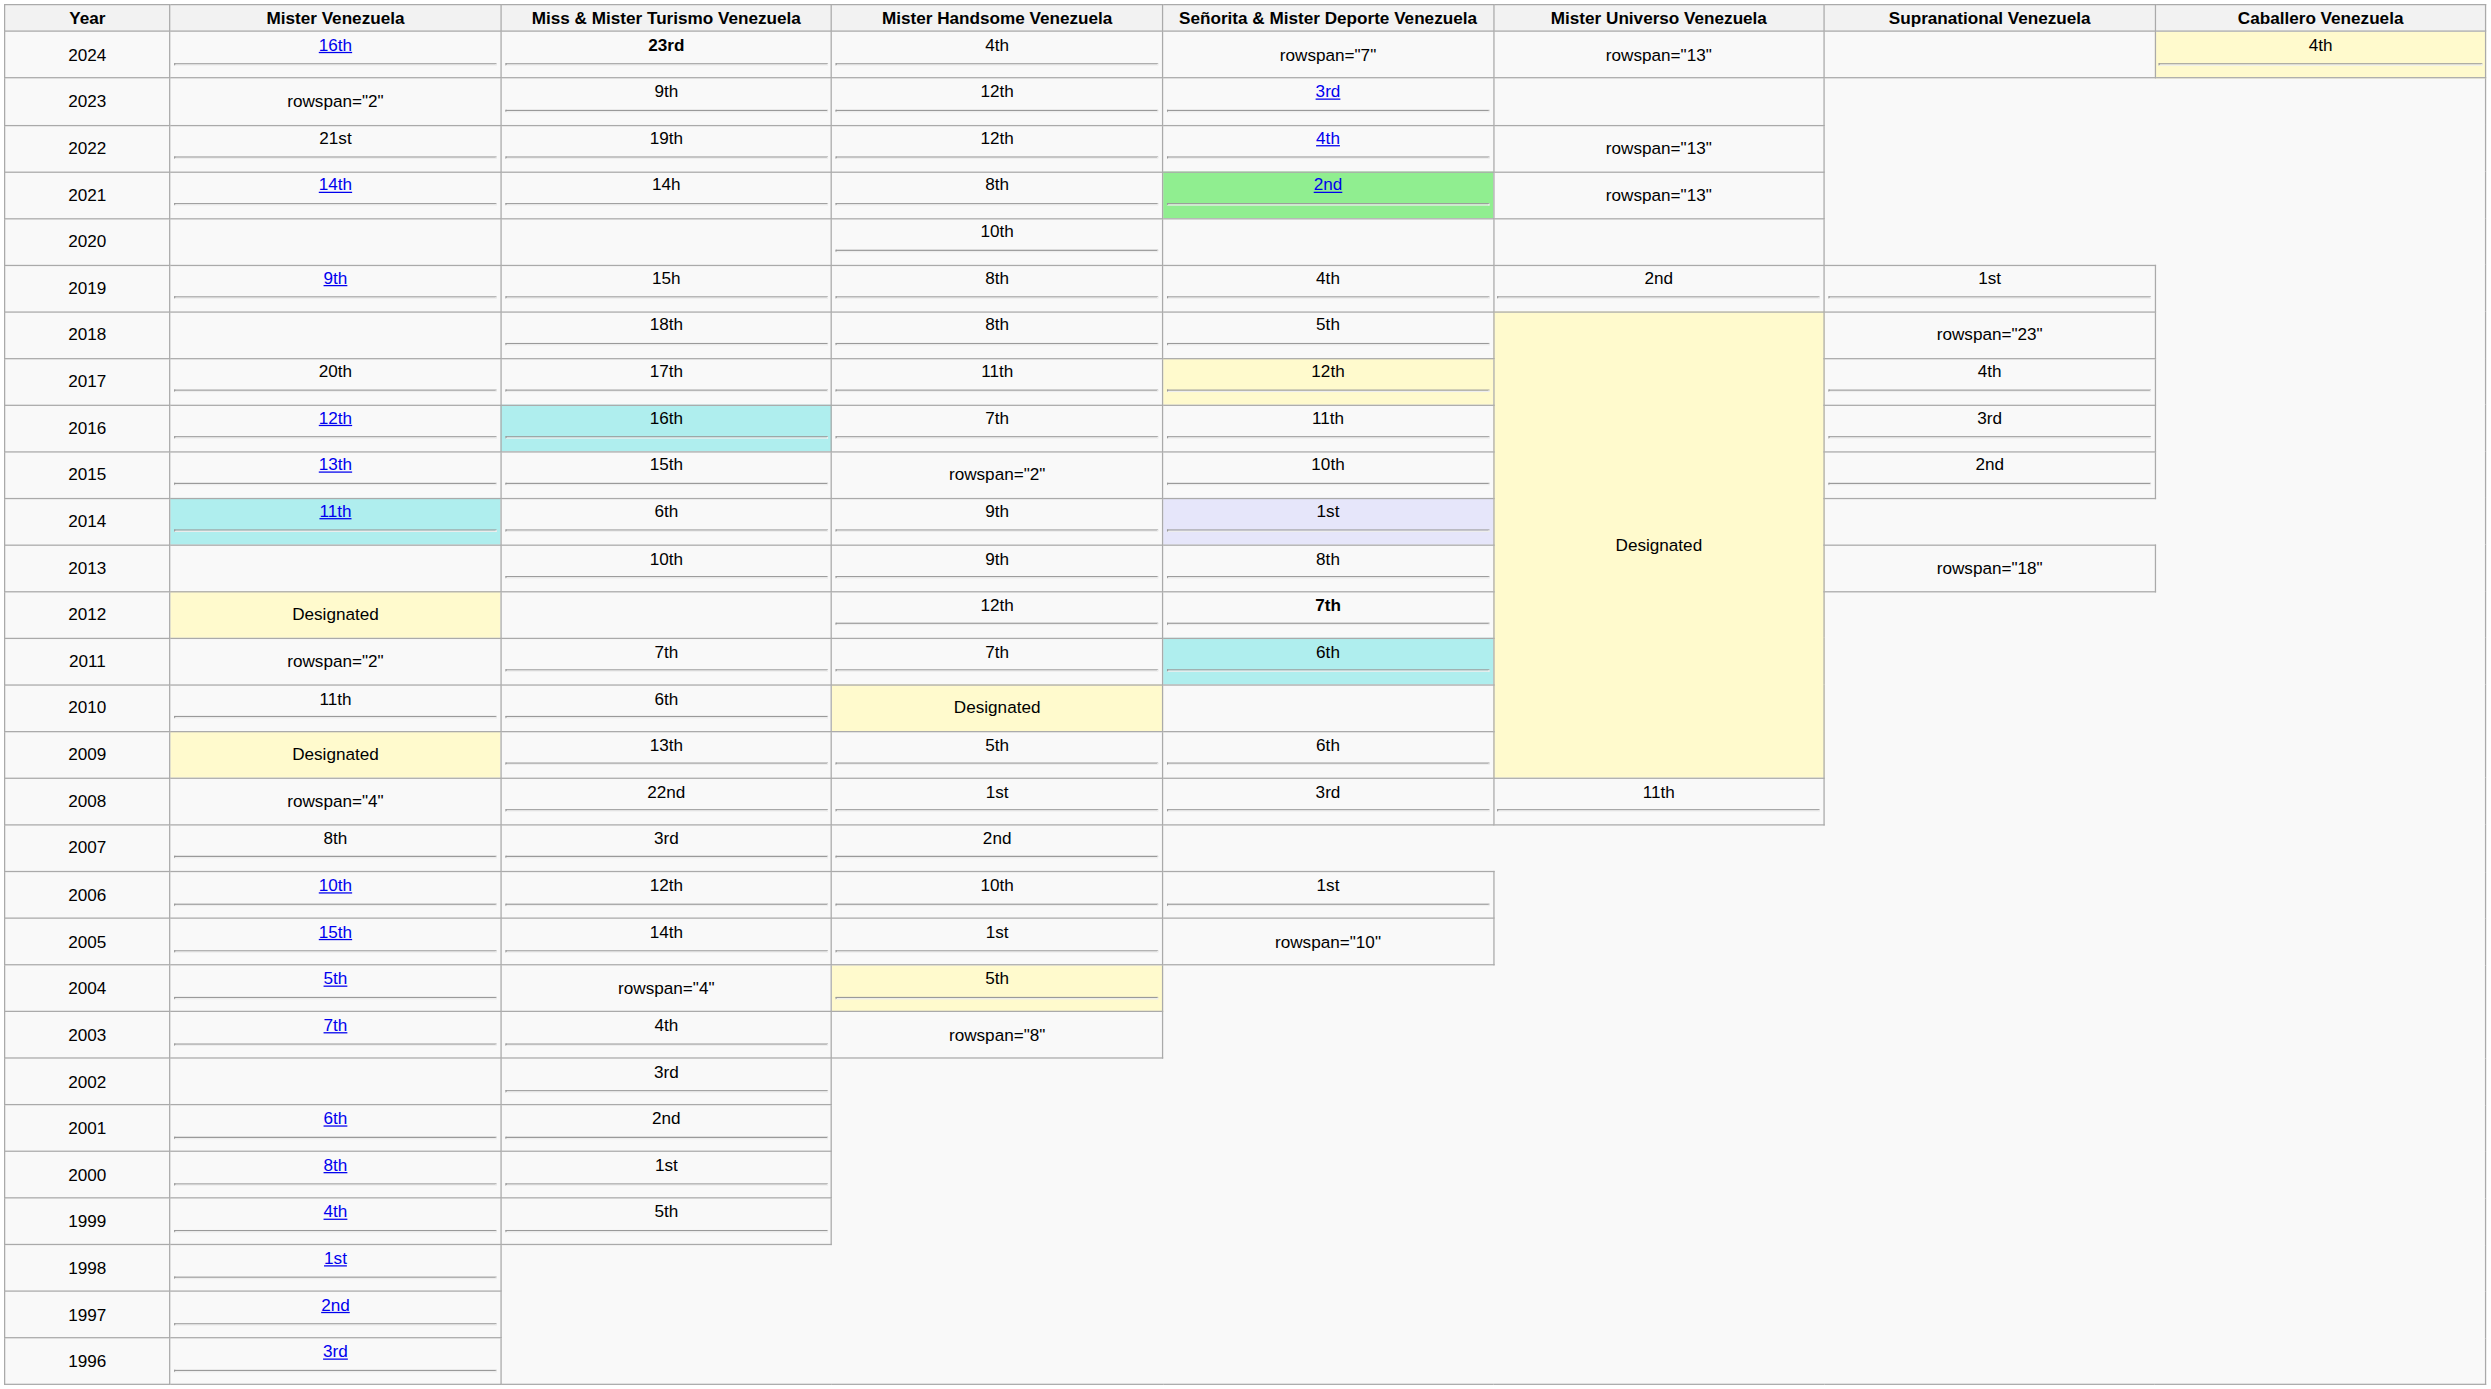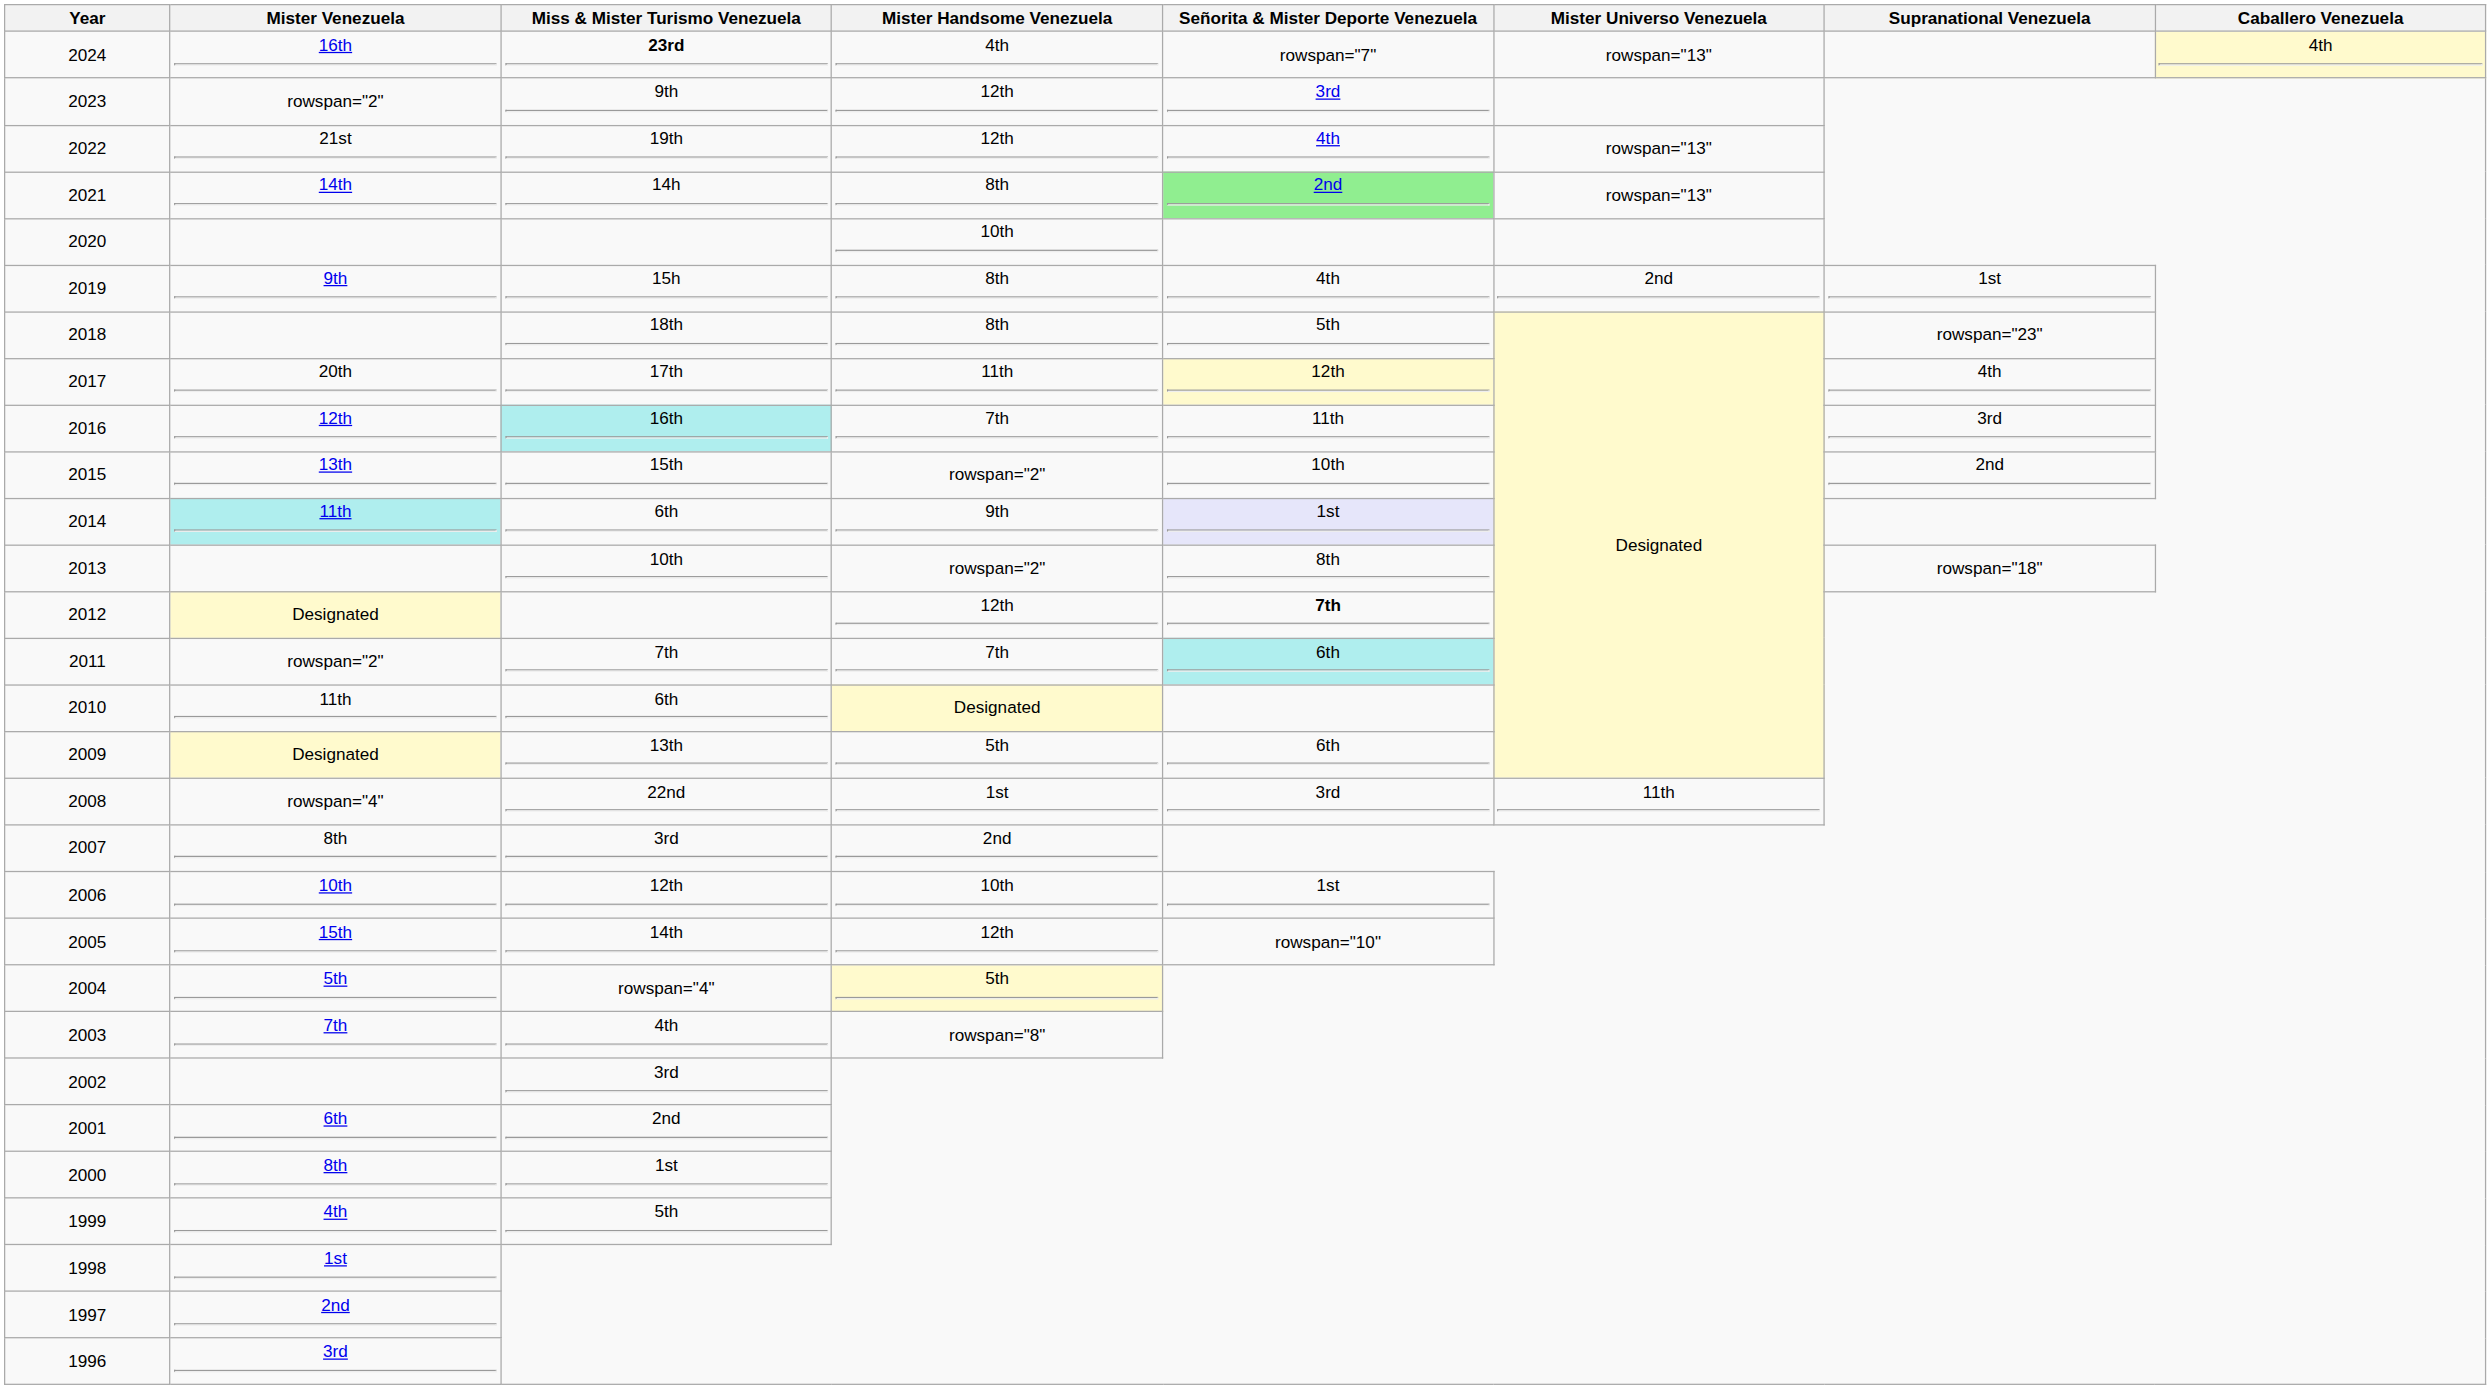(997, 564) 9th -> (997, 568) rowspan="2"
(997, 937) 1st -> (997, 937) 12th
